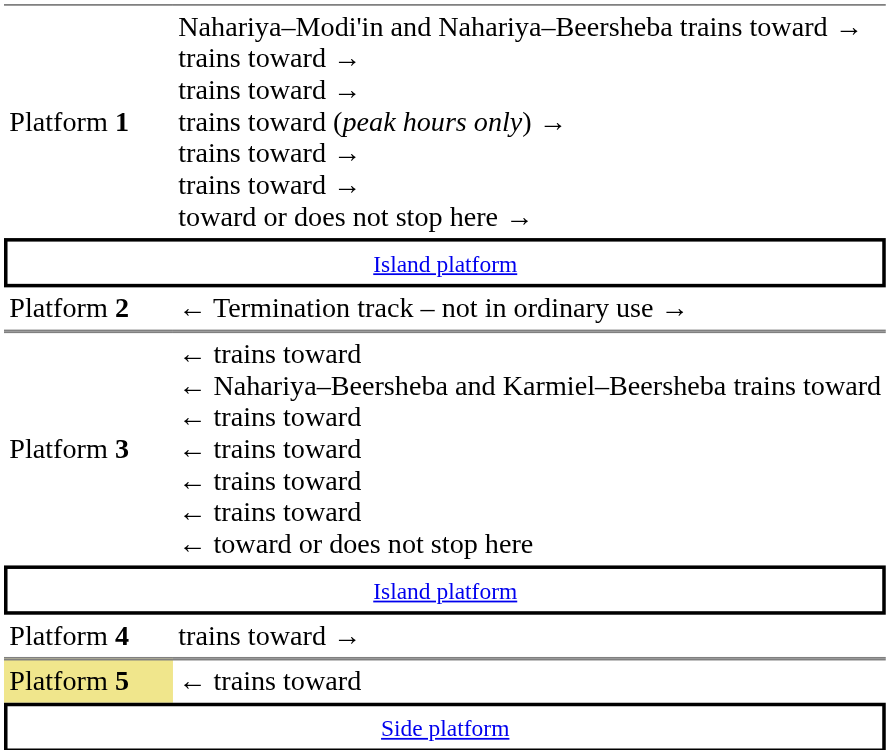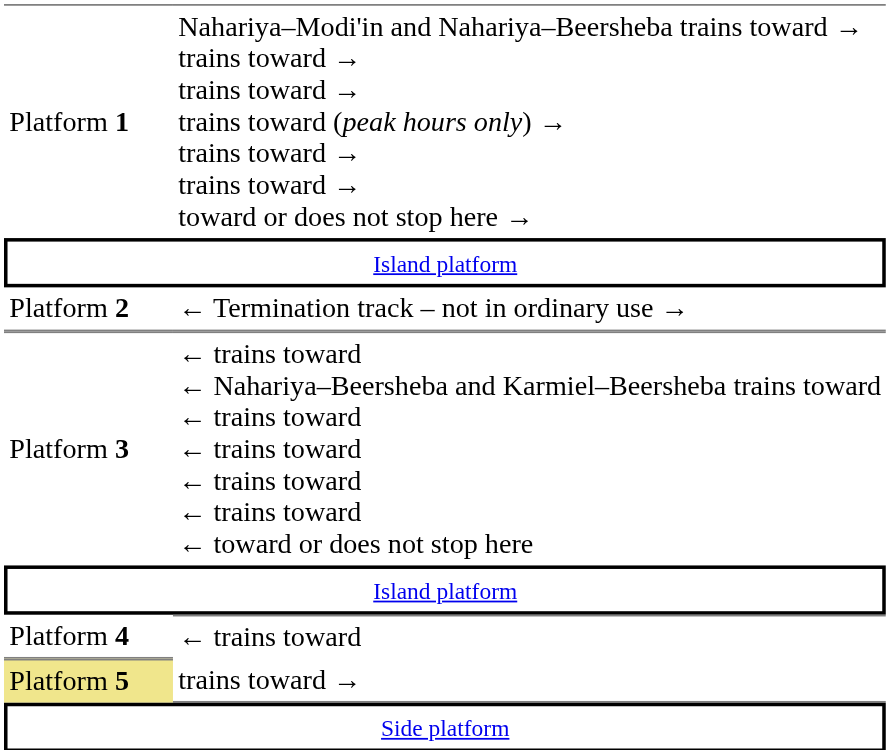(270, 635) trains toward → -> (270, 637) ← trains toward
(270, 681) ← trains toward -> (270, 679) trains toward →
